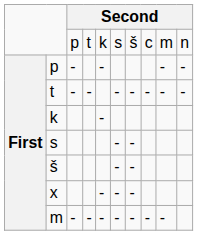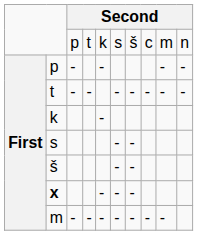(54, 192) normal -> (54, 192) bold
